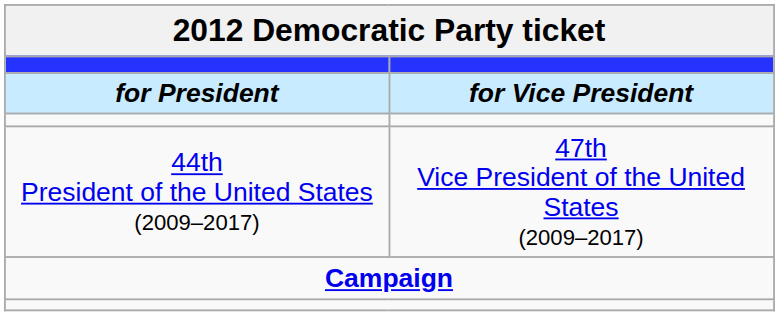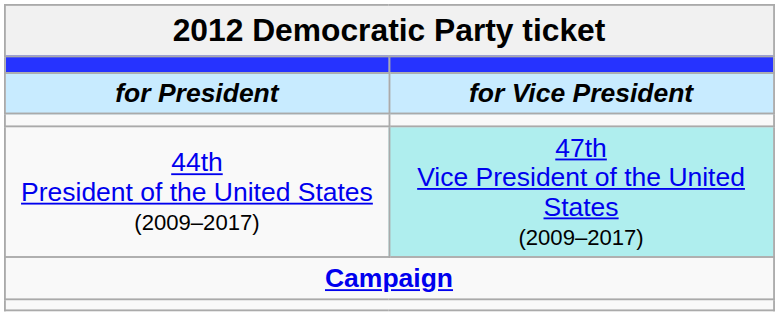(581, 192) no background -> (581, 192) paleturquoise background
